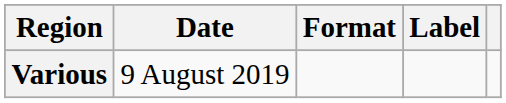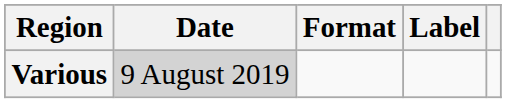(205, 73) no background -> (205, 73) lightgrey background
